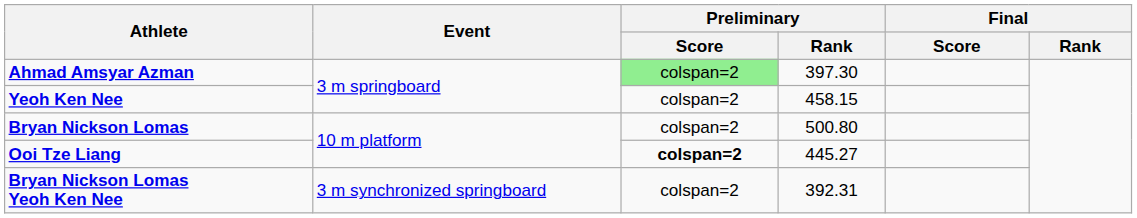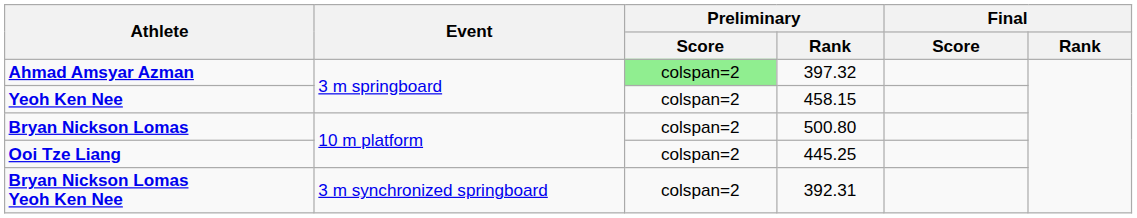(832, 73) 397.30 -> (830, 73) 397.32
(700, 154) bold -> (700, 154) normal
(832, 154) 445.27 -> (830, 154) 445.25
